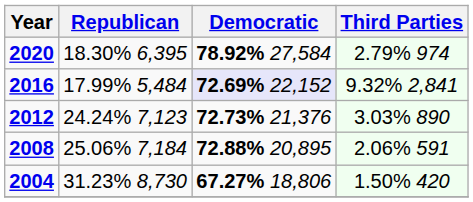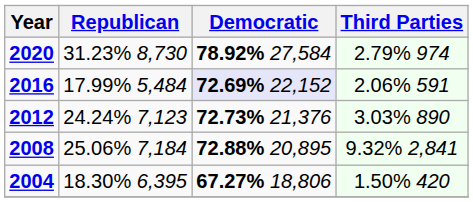(125, 53) 18.30% 6,395 -> (125, 53) 31.23% 8,730
(402, 85) 9.32% 2,841 -> (402, 85) 2.06% 591
(402, 149) 2.06% 591 -> (402, 149) 9.32% 2,841
(125, 180) 31.23% 8,730 -> (125, 180) 18.30% 6,395
